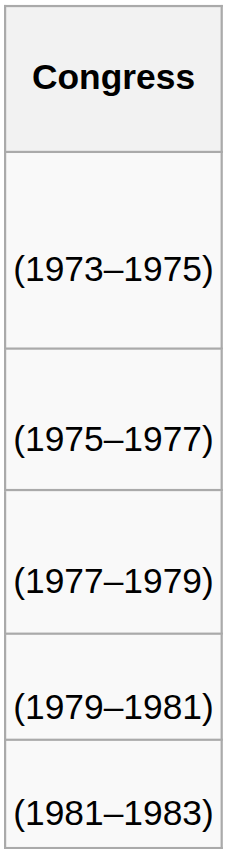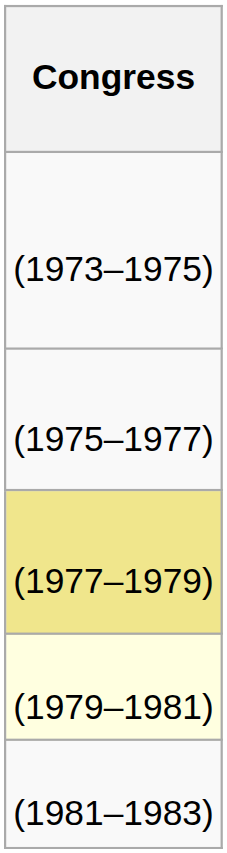(114, 581) no background -> (114, 581) khaki background
(114, 706) no background -> (114, 706) lightyellow background
